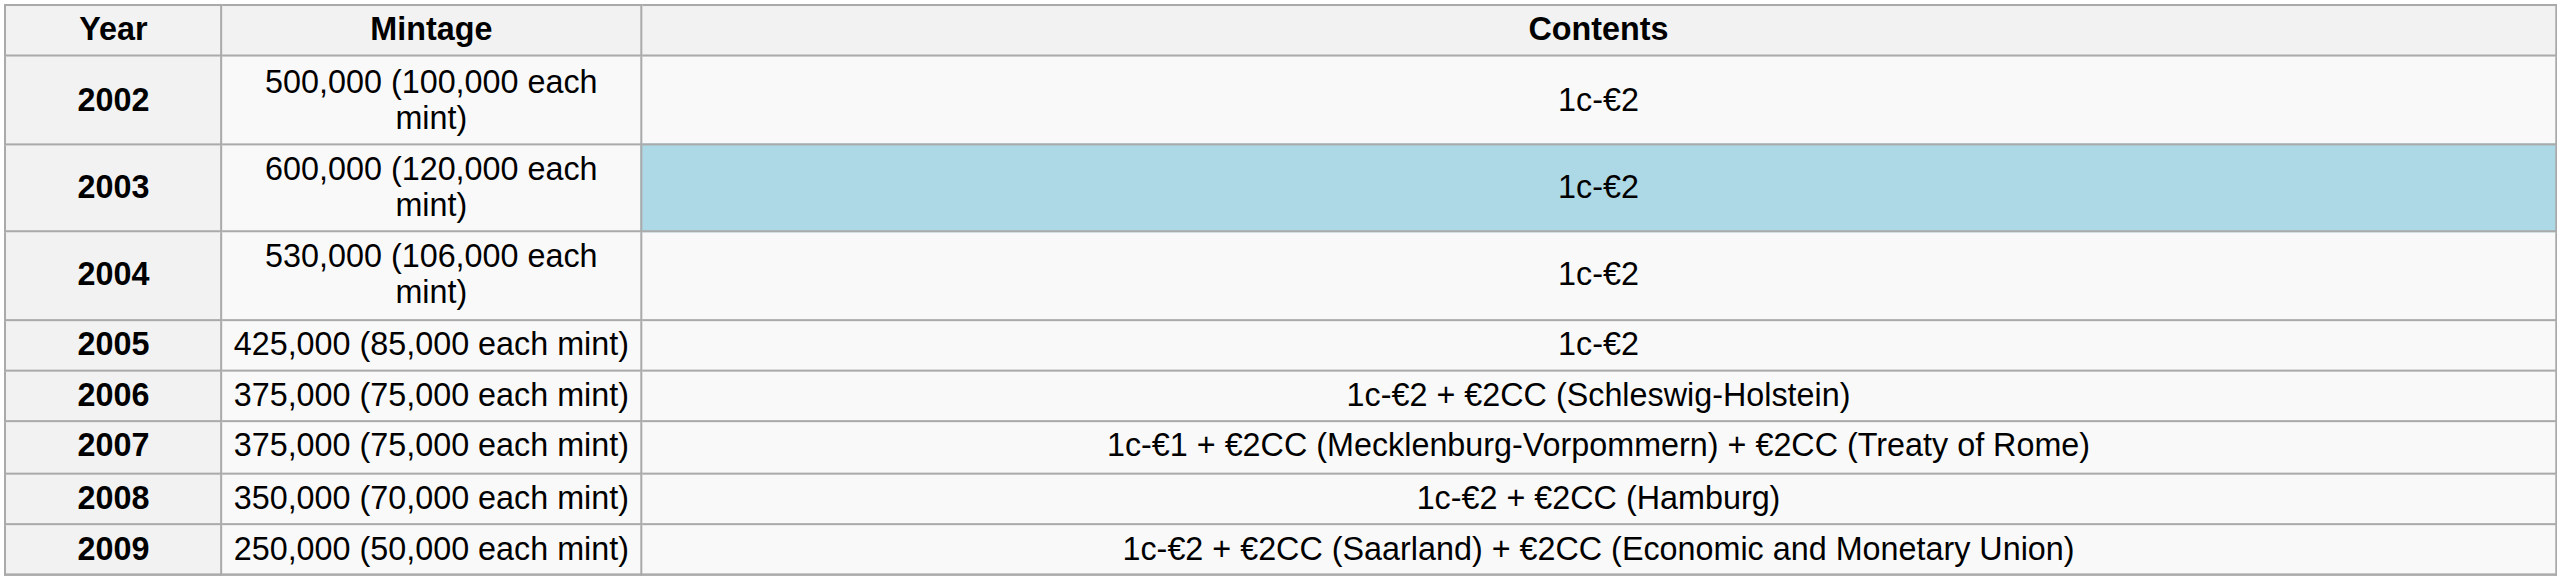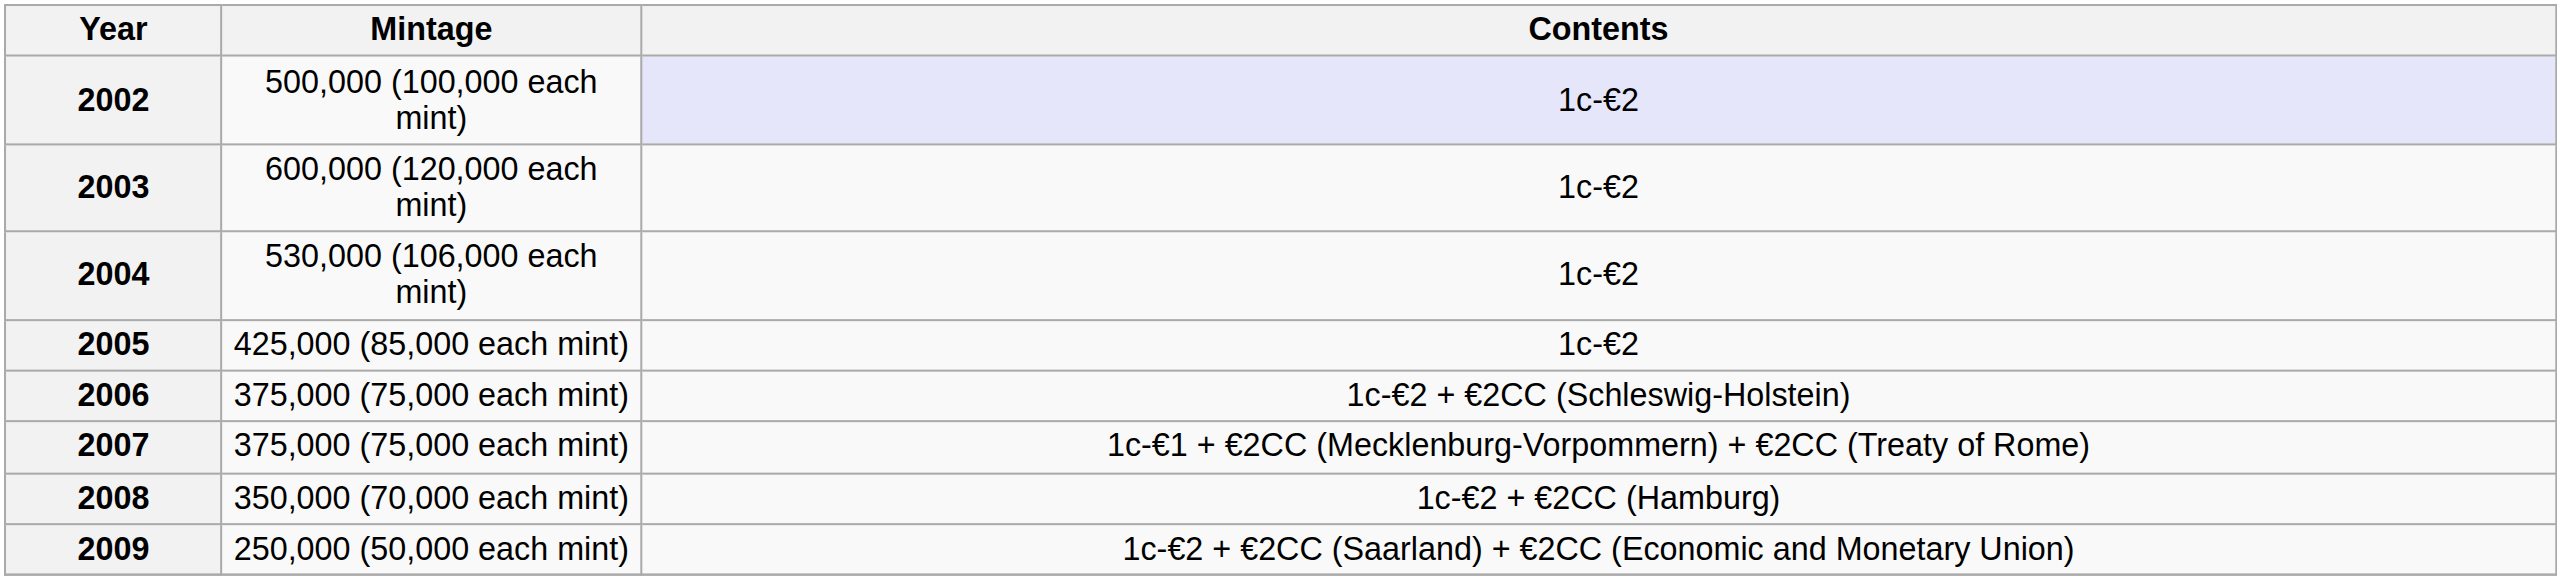(1599, 99) no background -> (1599, 99) lavender background
(1599, 187) lightblue background -> (1599, 187) no background
